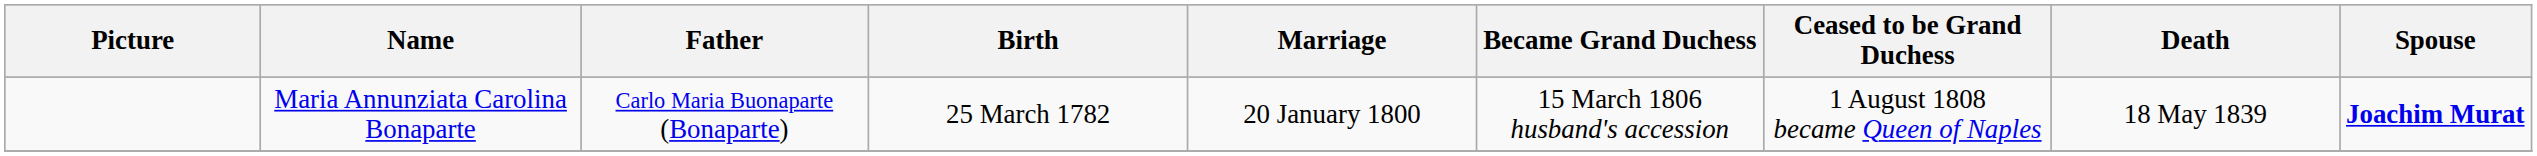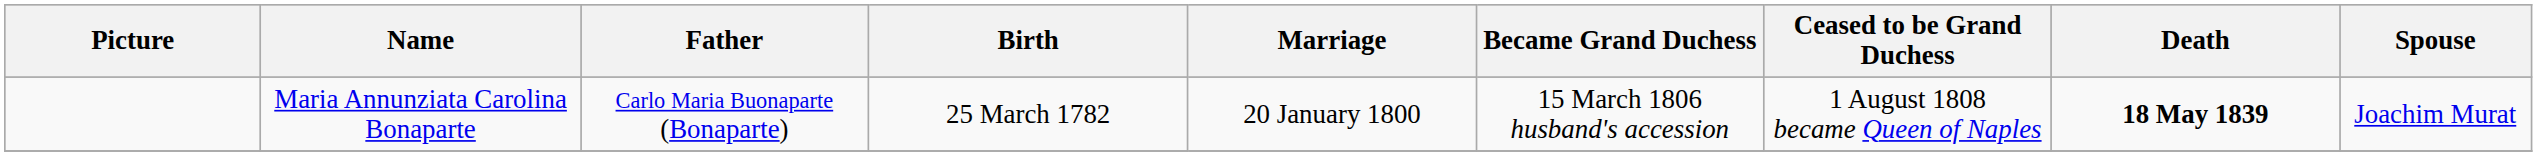(2195, 113) normal -> (2195, 113) bold
(2435, 113) bold -> (2435, 113) normal
